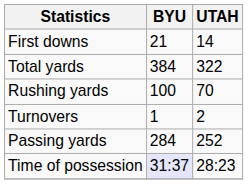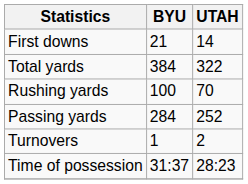rows swapped: (57, 141) <-> (43, 116)
(169, 166) lavender background -> (169, 166) no background
